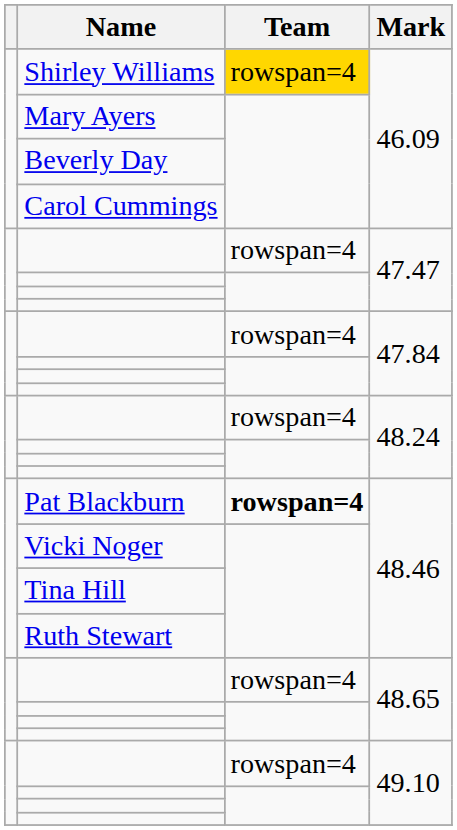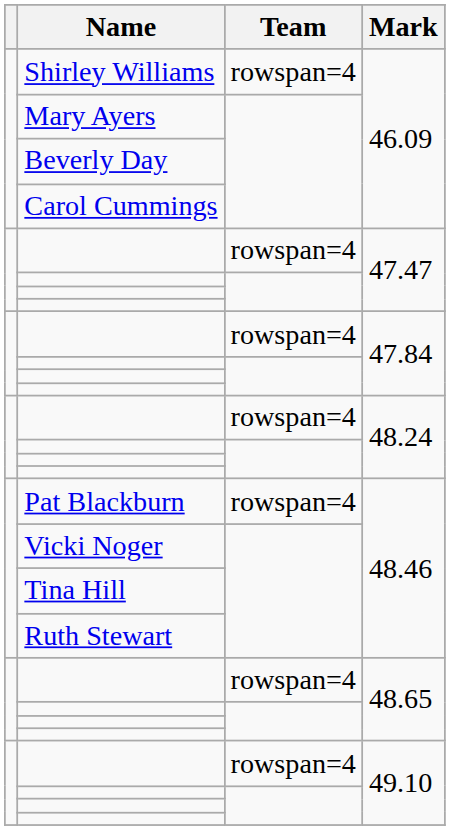(293, 71) gold background -> (293, 71) no background
(297, 500) bold -> (293, 500) normal
